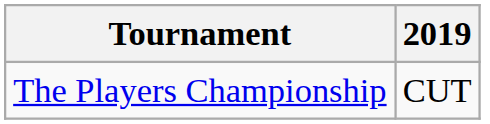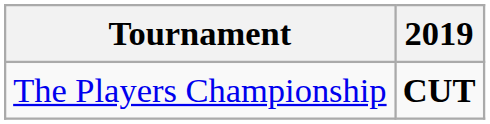(437, 90) normal -> (439, 90) bold
